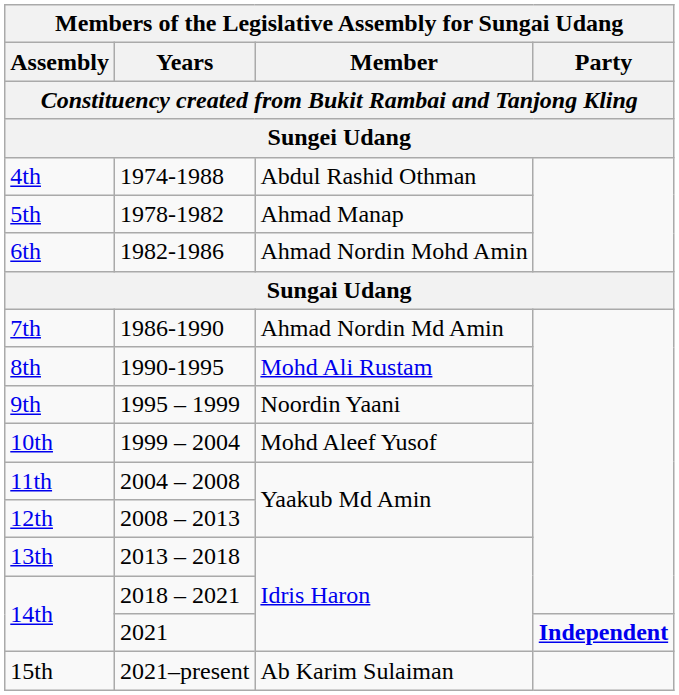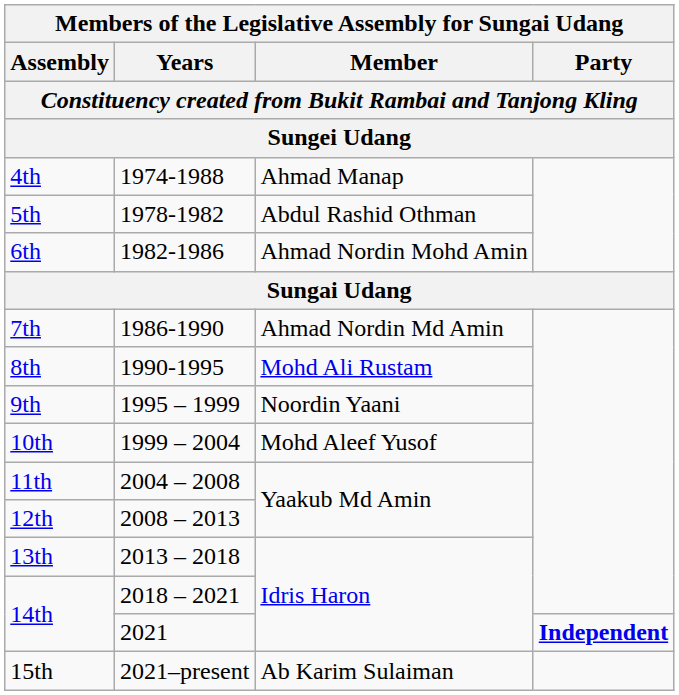(368, 175) Abdul Rashid Othman -> (332, 175) Ahmad Manap
(332, 213) Ahmad Manap -> (368, 213) Abdul Rashid Othman
